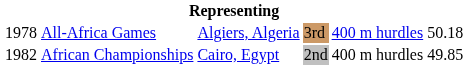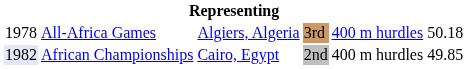(21, 54) no background -> (21, 54) lavender background
